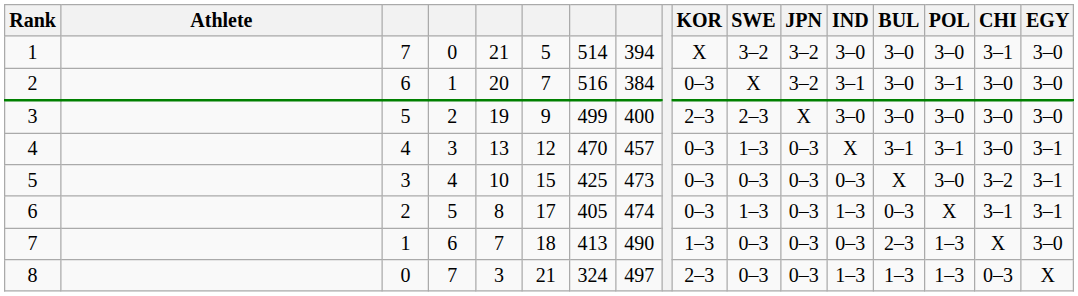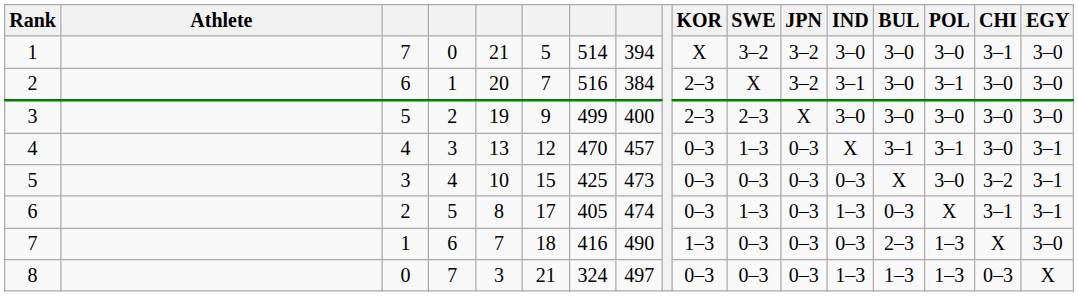(699, 83) 0–3 -> (699, 83) 2–3
(592, 243) 413 -> (592, 243) 416
(699, 275) 2–3 -> (699, 275) 0–3
